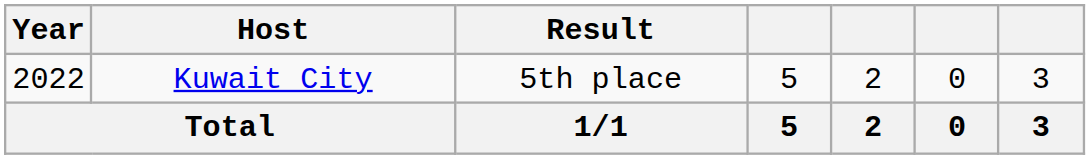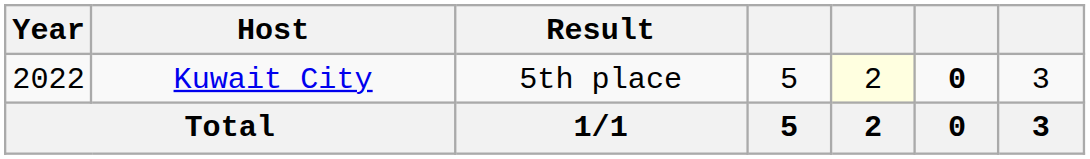(873, 79) no background -> (873, 79) lightyellow background
(957, 79) normal -> (957, 79) bold
